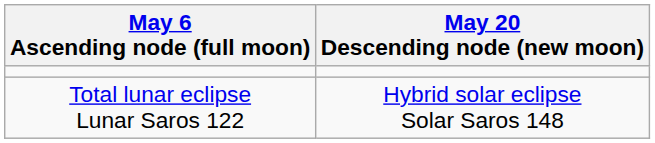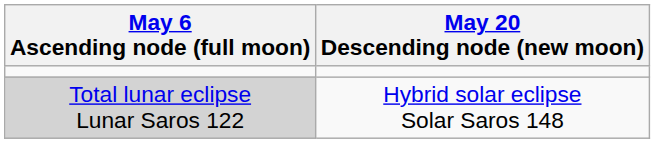(160, 107) no background -> (160, 107) lightgrey background
